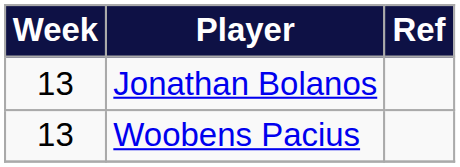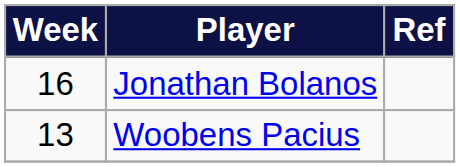(55, 82) 13 -> (55, 82) 16
